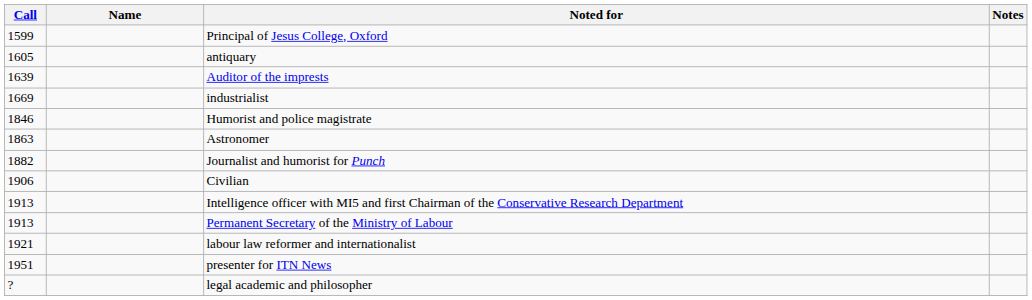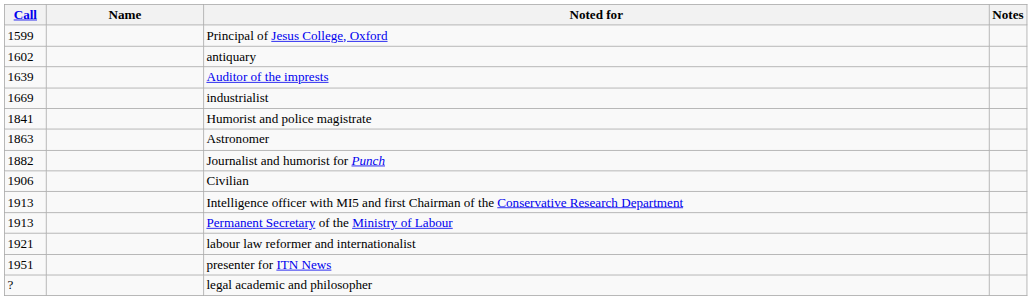(21, 56) 1605 -> (21, 56) 1602
(21, 118) 1846 -> (21, 118) 1841
